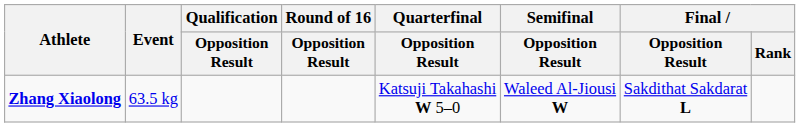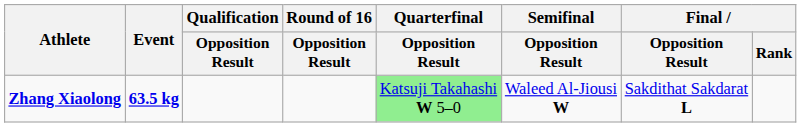(153, 99) normal -> (154, 99) bold
(438, 99) no background -> (438, 99) lightgreen background
